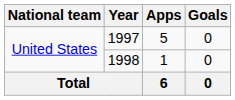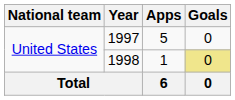(208, 60) no background -> (208, 60) khaki background
